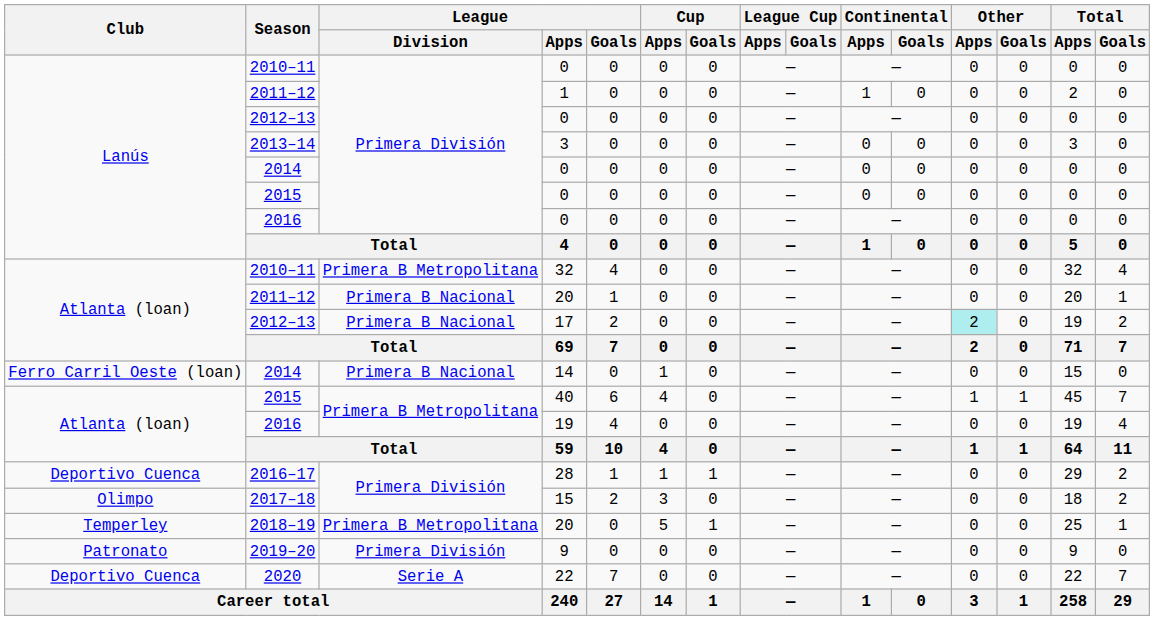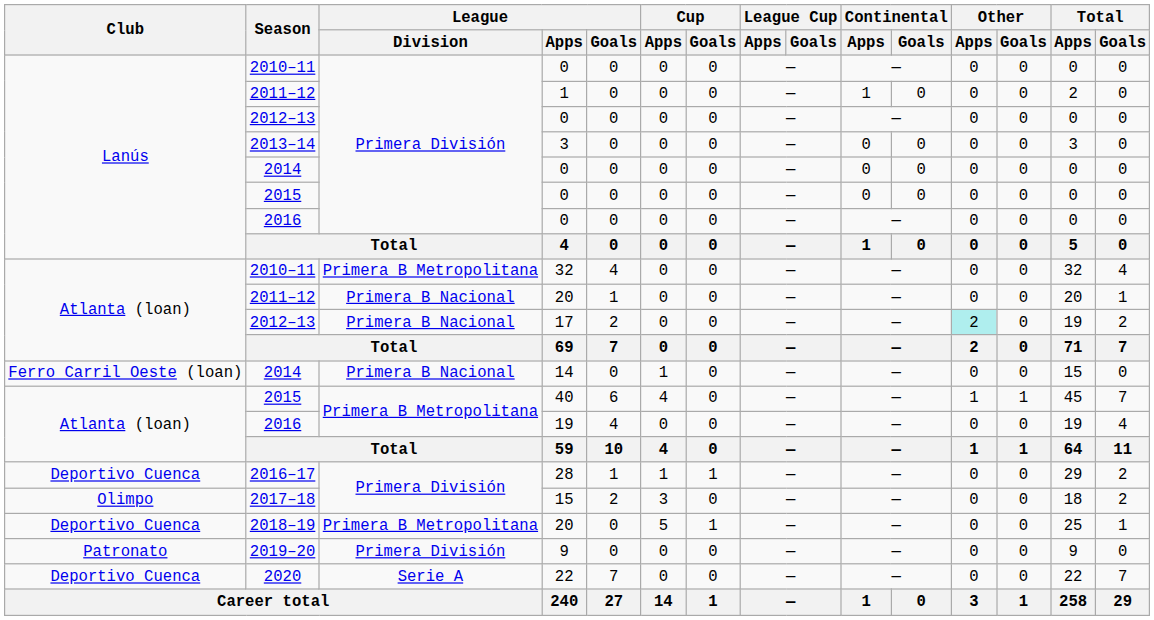(125, 526) Temperley -> (125, 526) Deportivo Cuenca
